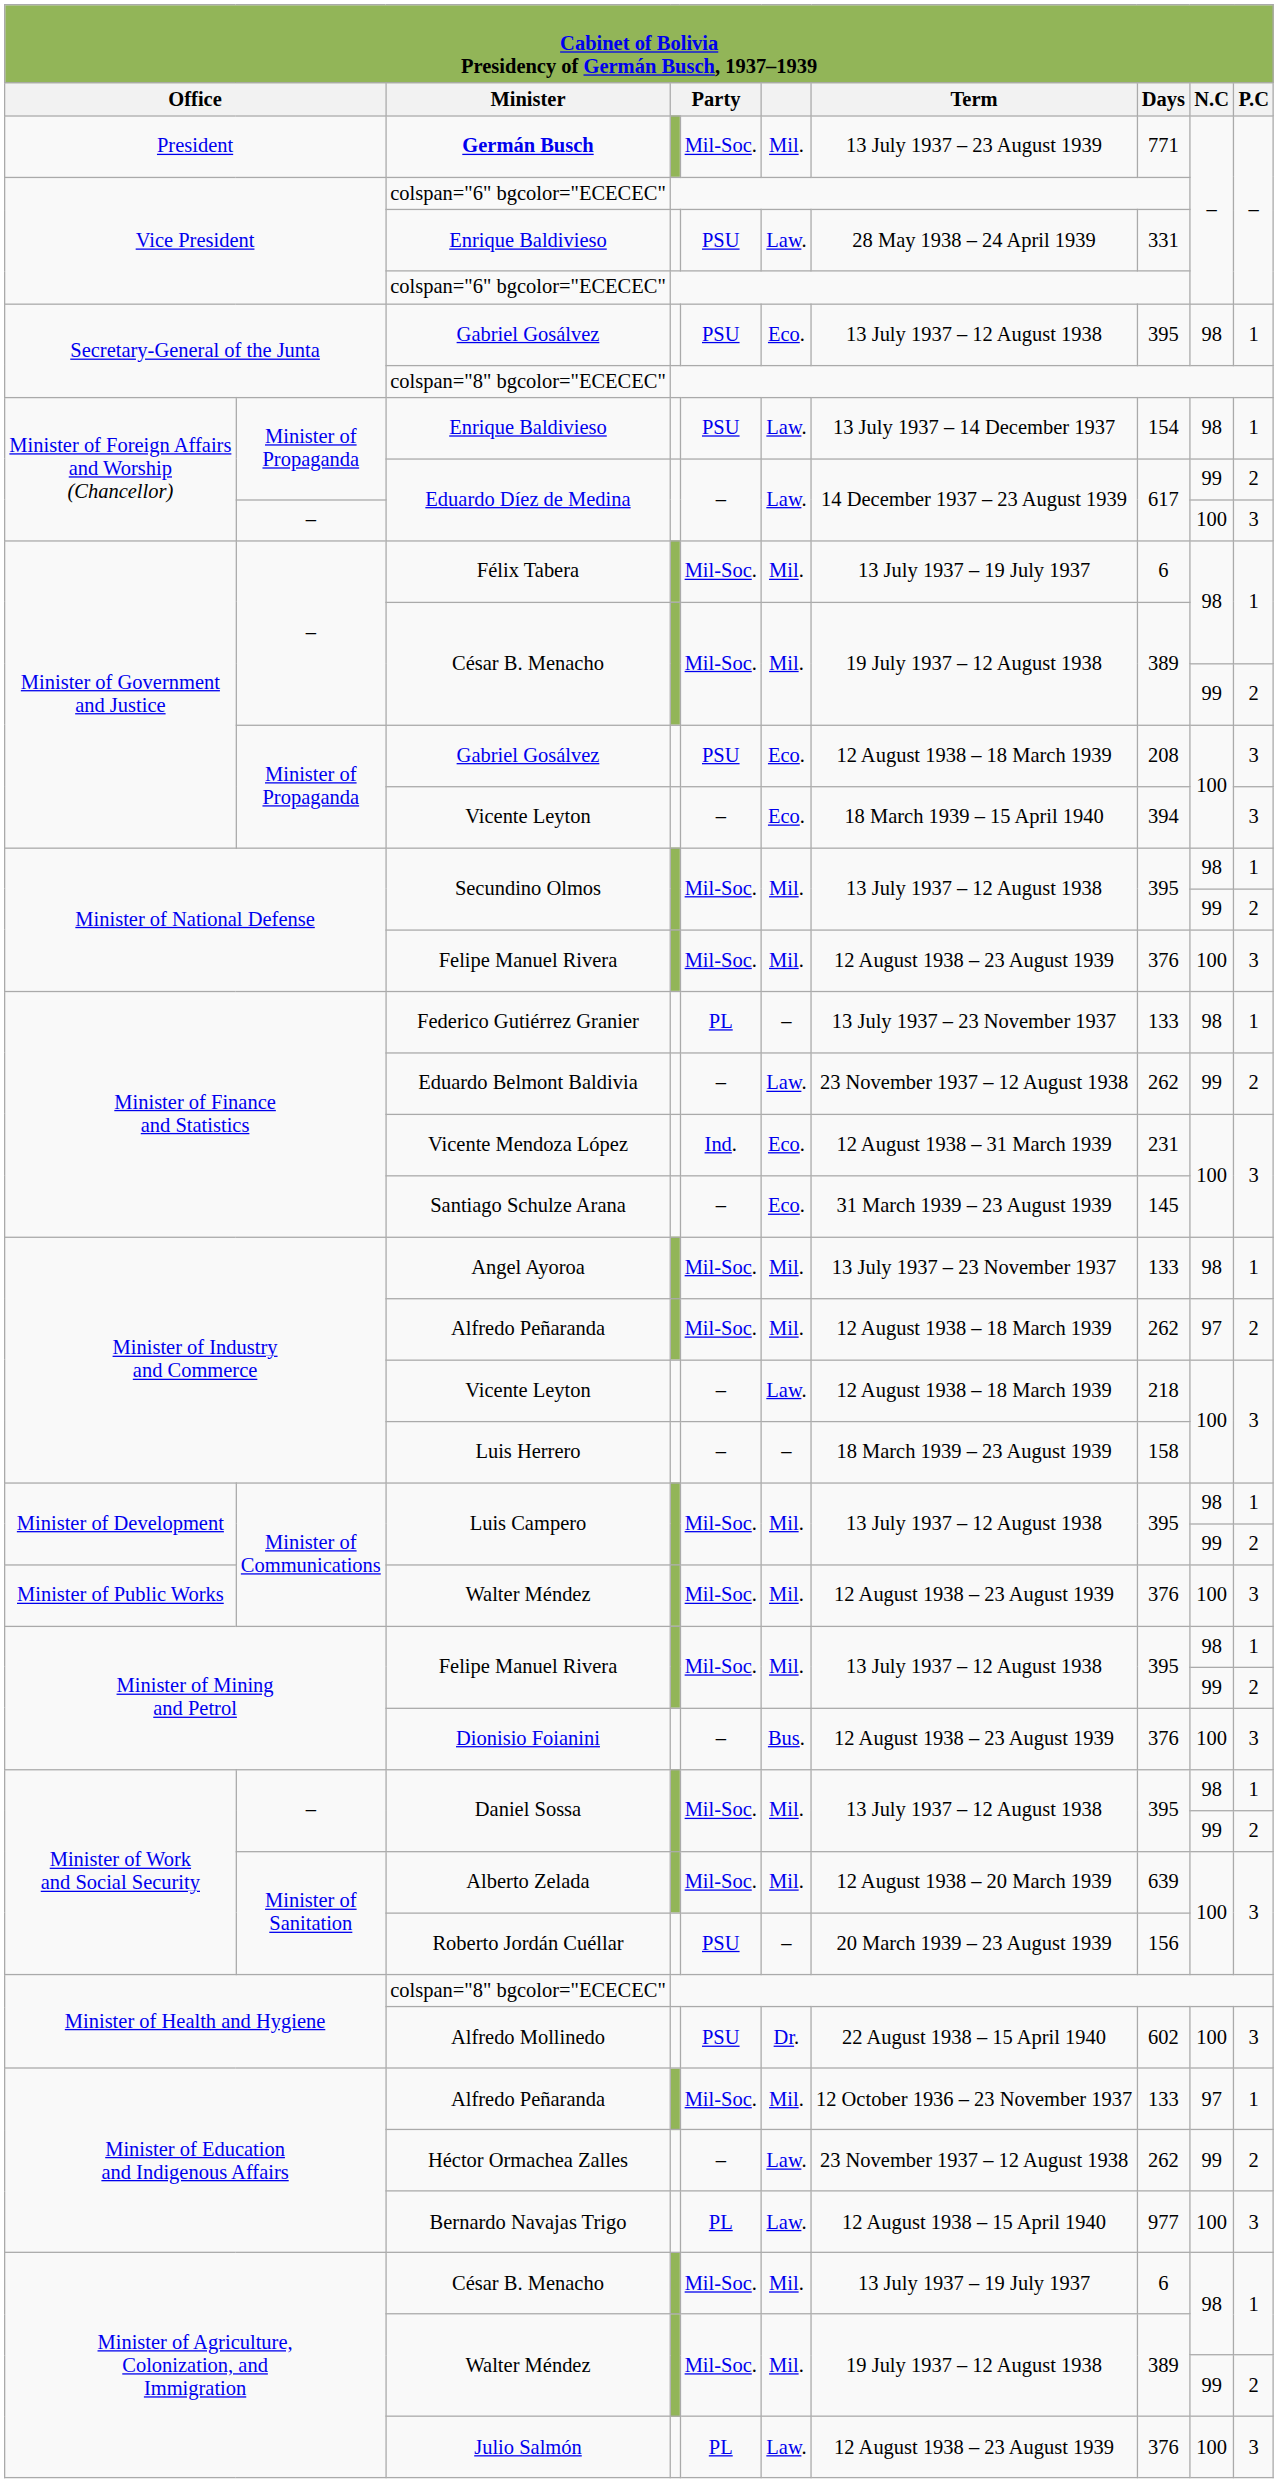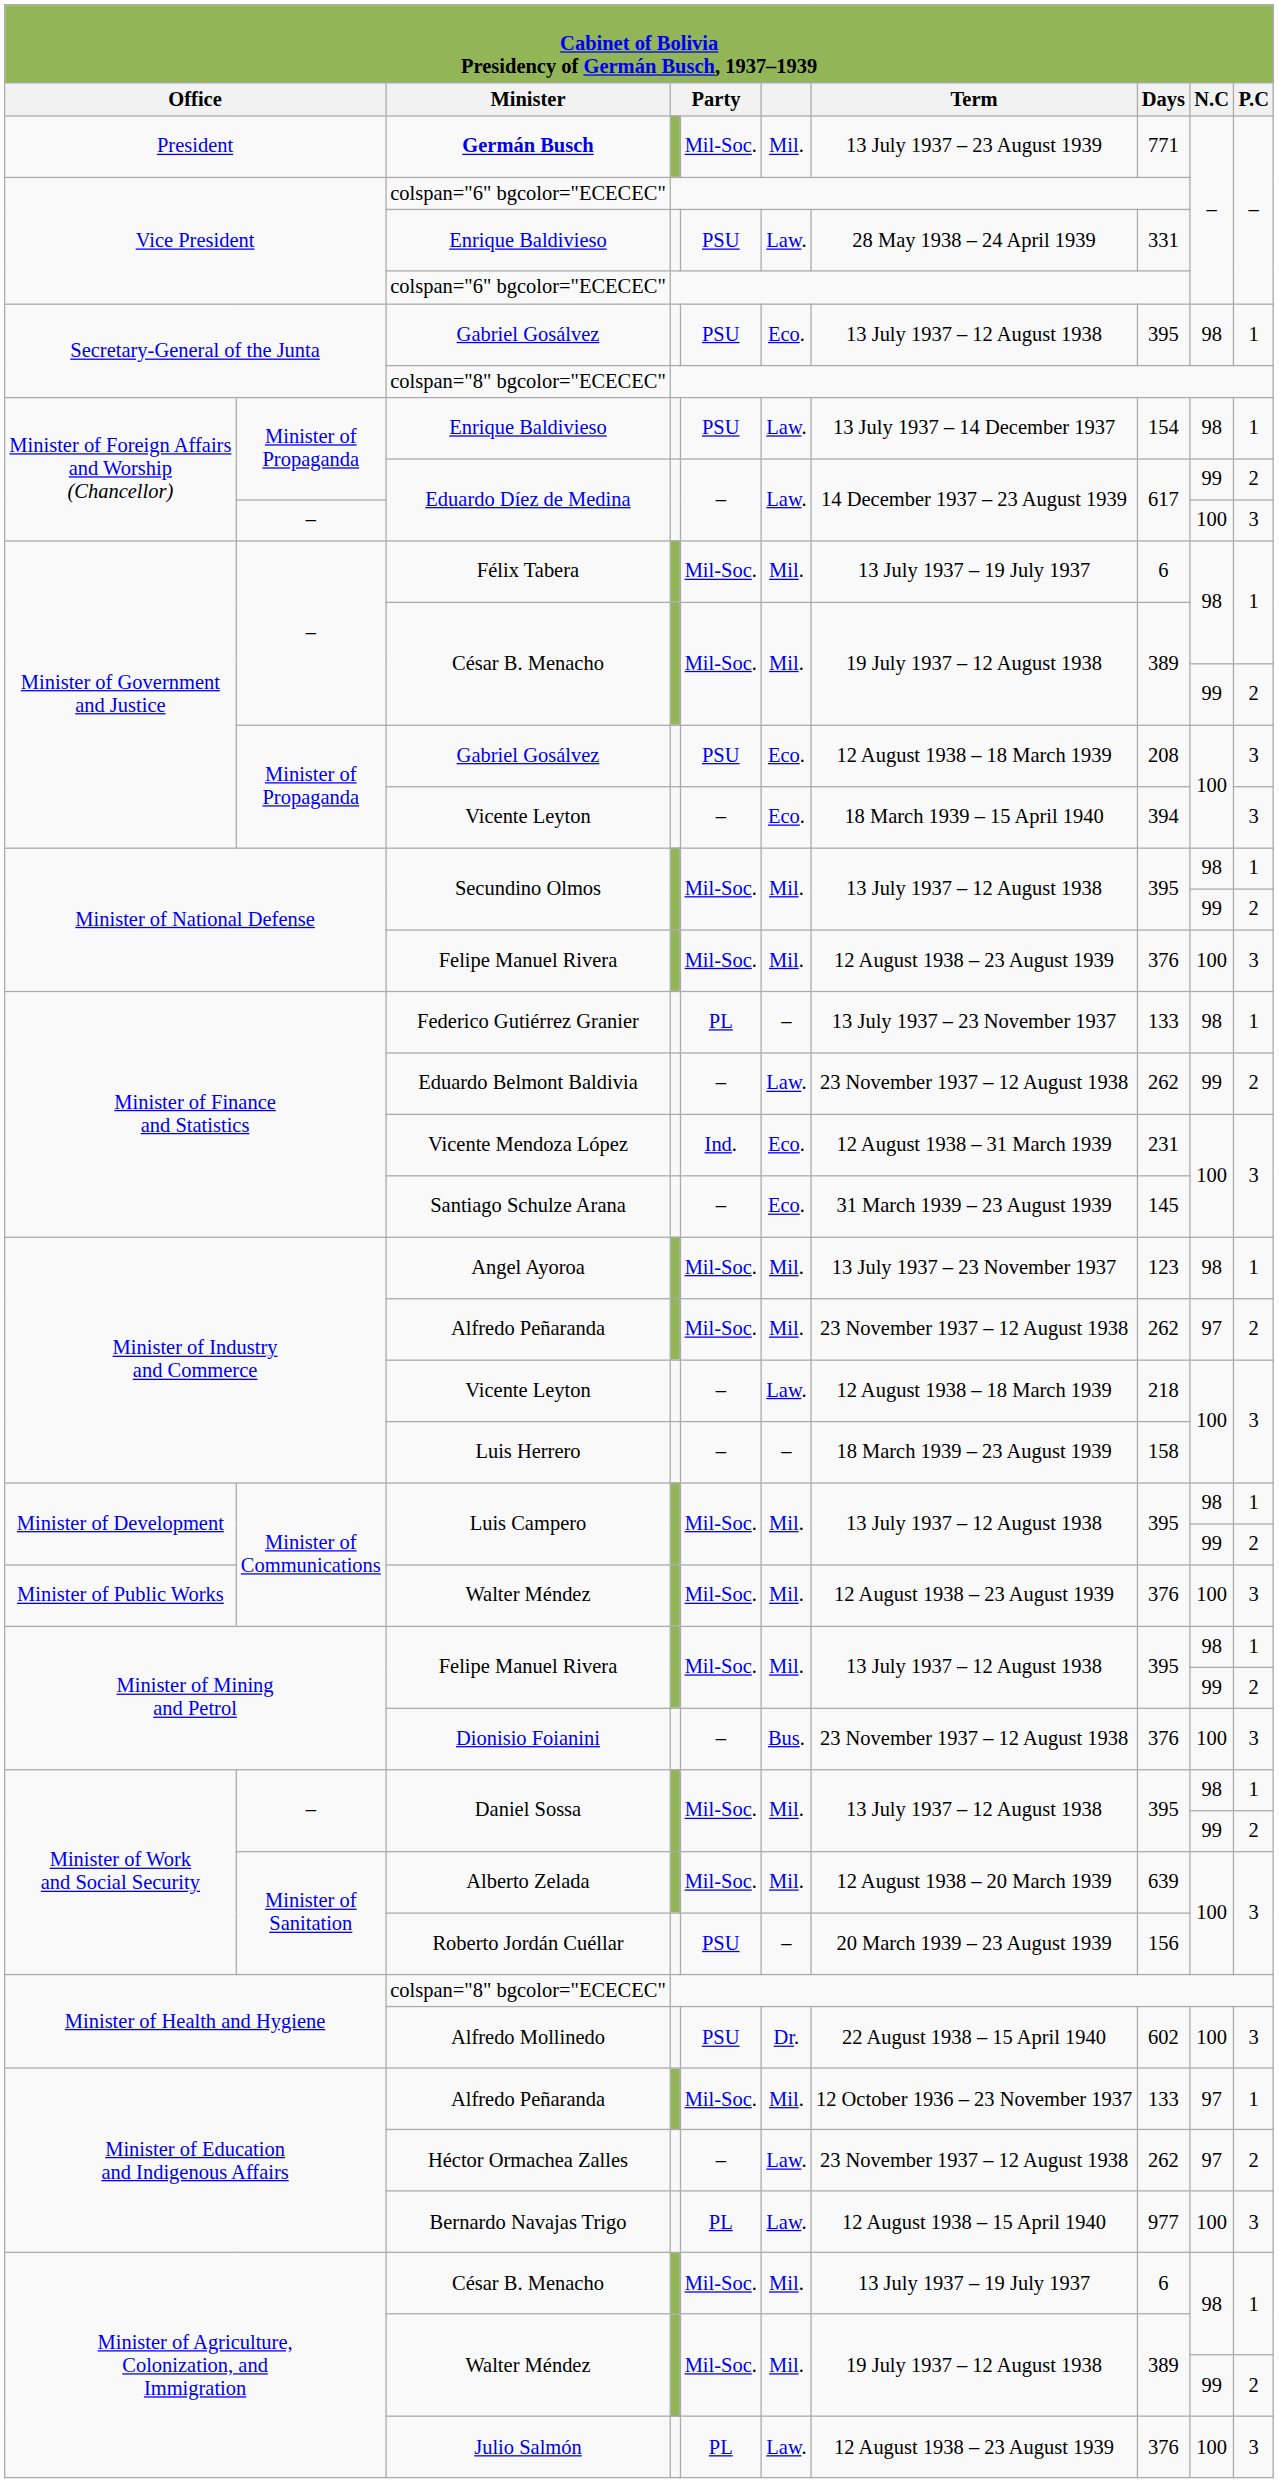(1163, 1267) 133 -> (1163, 1267) 123
(974, 1329) 12 August 1938 – 18 March 1939 -> (974, 1329) 23 November 1937 – 12 August 1938
(974, 1738) 12 August 1938 – 23 August 1939 -> (974, 1738) 23 November 1937 – 12 August 1938
(1212, 2160) 99 -> (1212, 2160) 97
